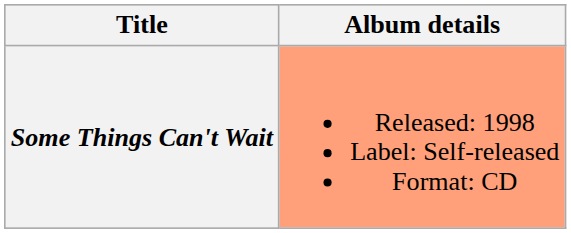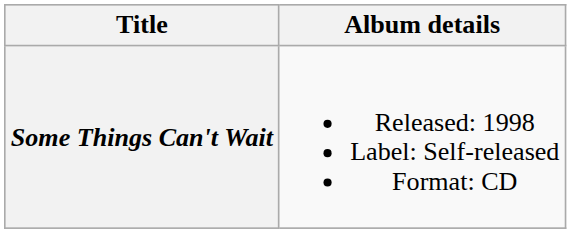(422, 152) lightsalmon background -> (422, 152) no background
